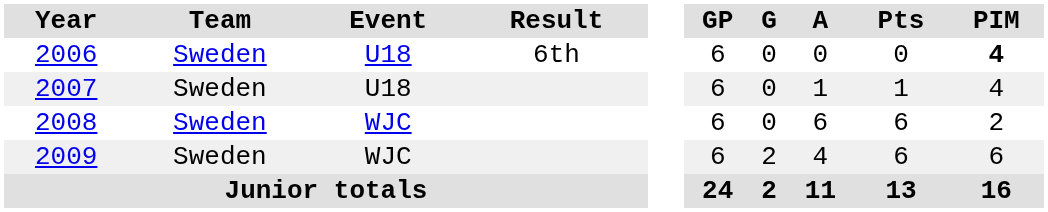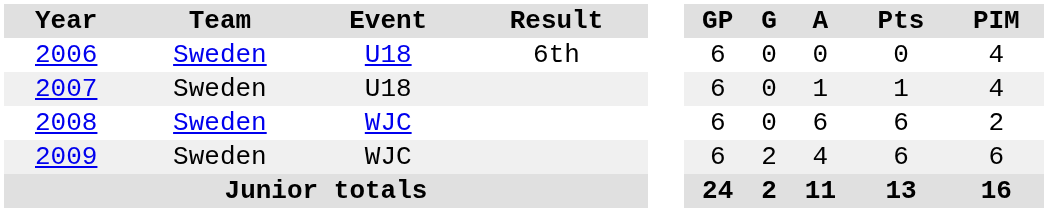(996, 55) bold -> (996, 55) normal
